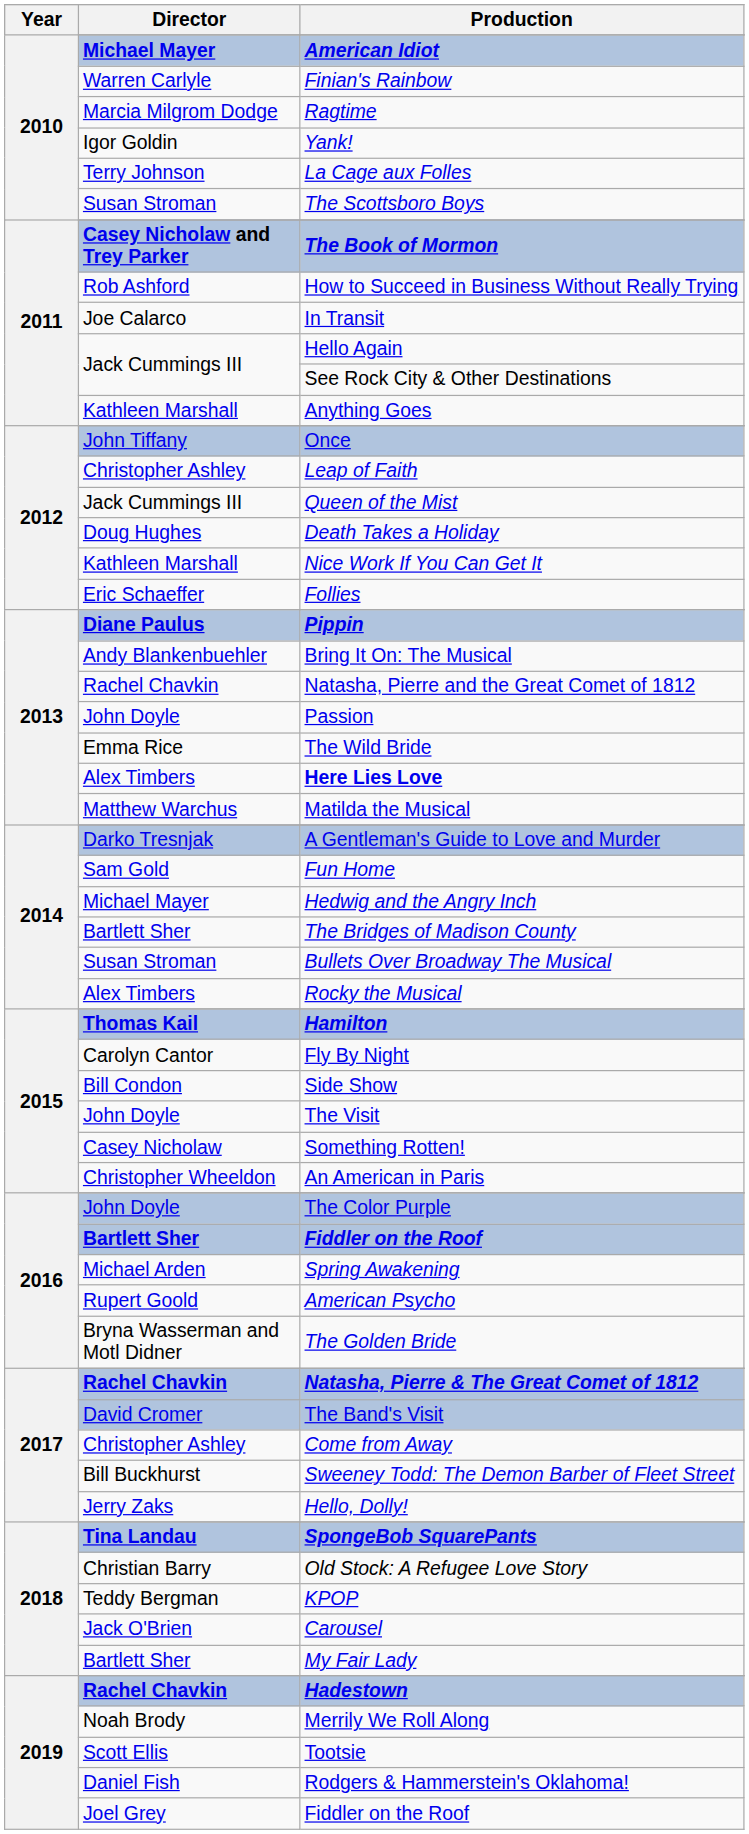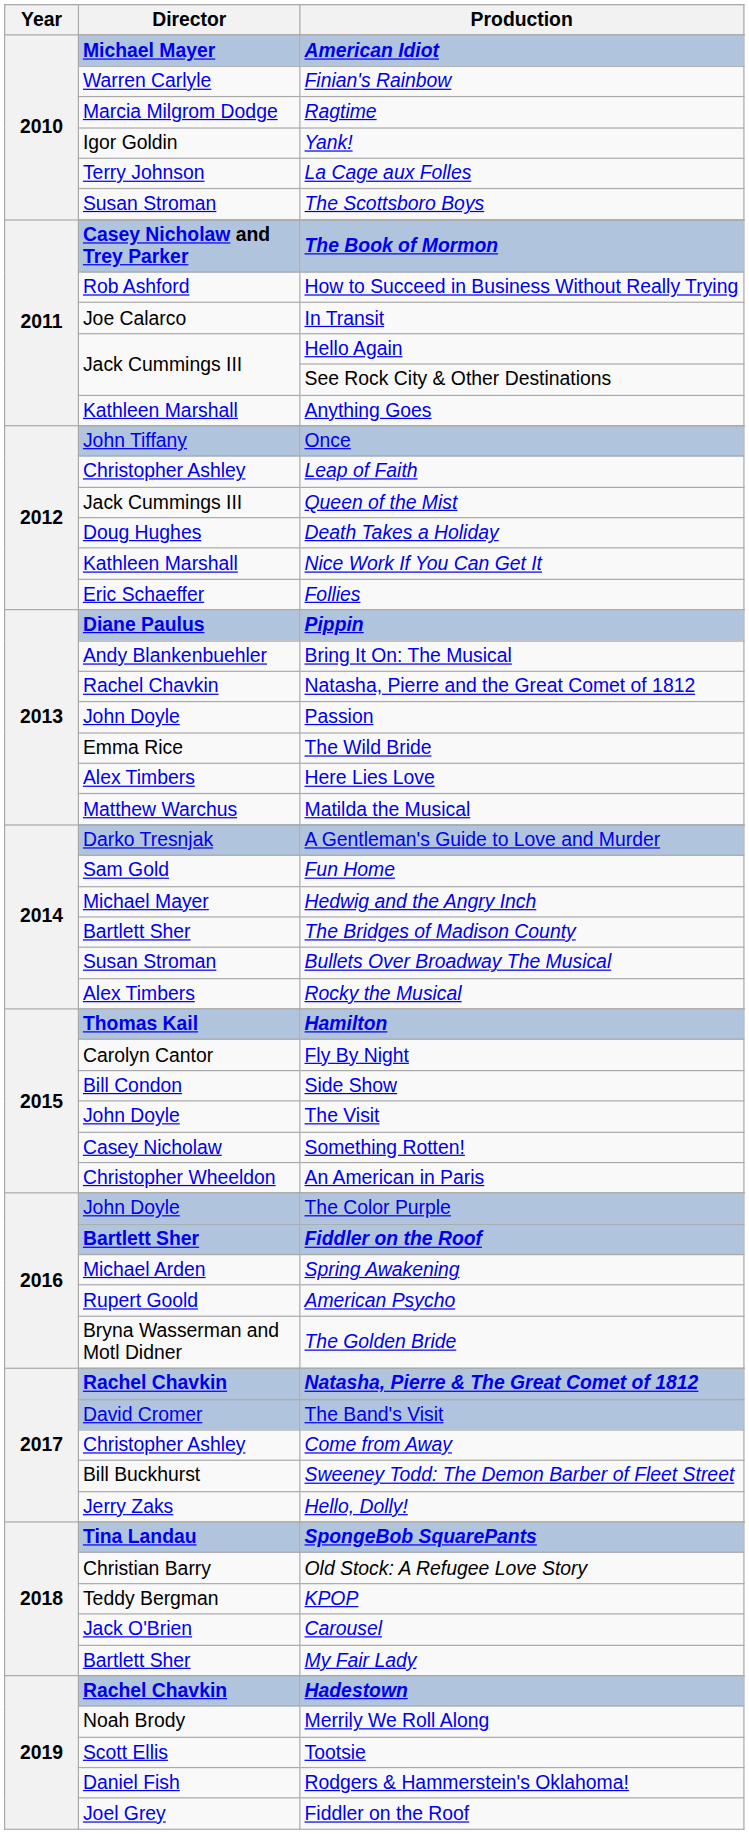(373, 778) bold -> (370, 778) normal
